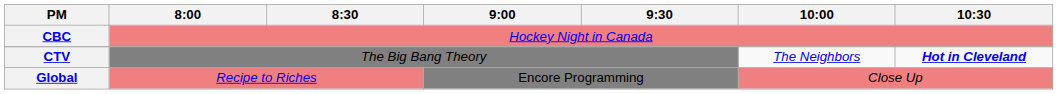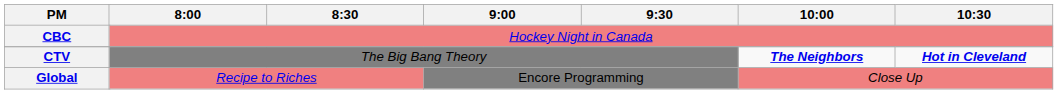(817, 57) normal -> (817, 57) bold
